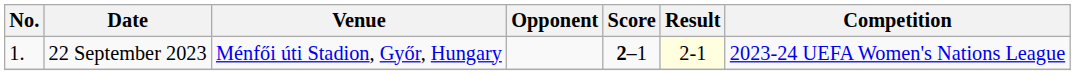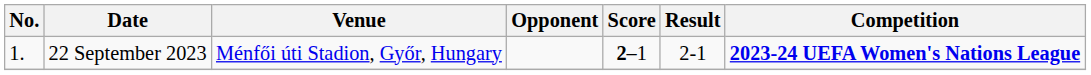(693, 52) lightyellow background -> (693, 52) no background
(897, 52) normal -> (905, 52) bold
